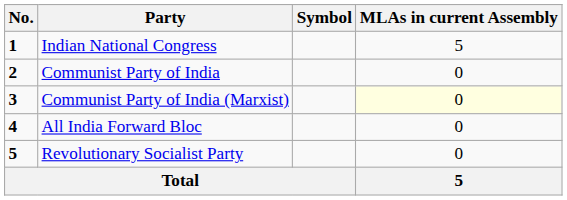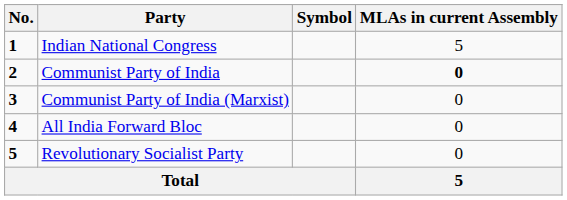(459, 72) normal -> (459, 72) bold
(459, 99) lightyellow background -> (459, 99) no background
